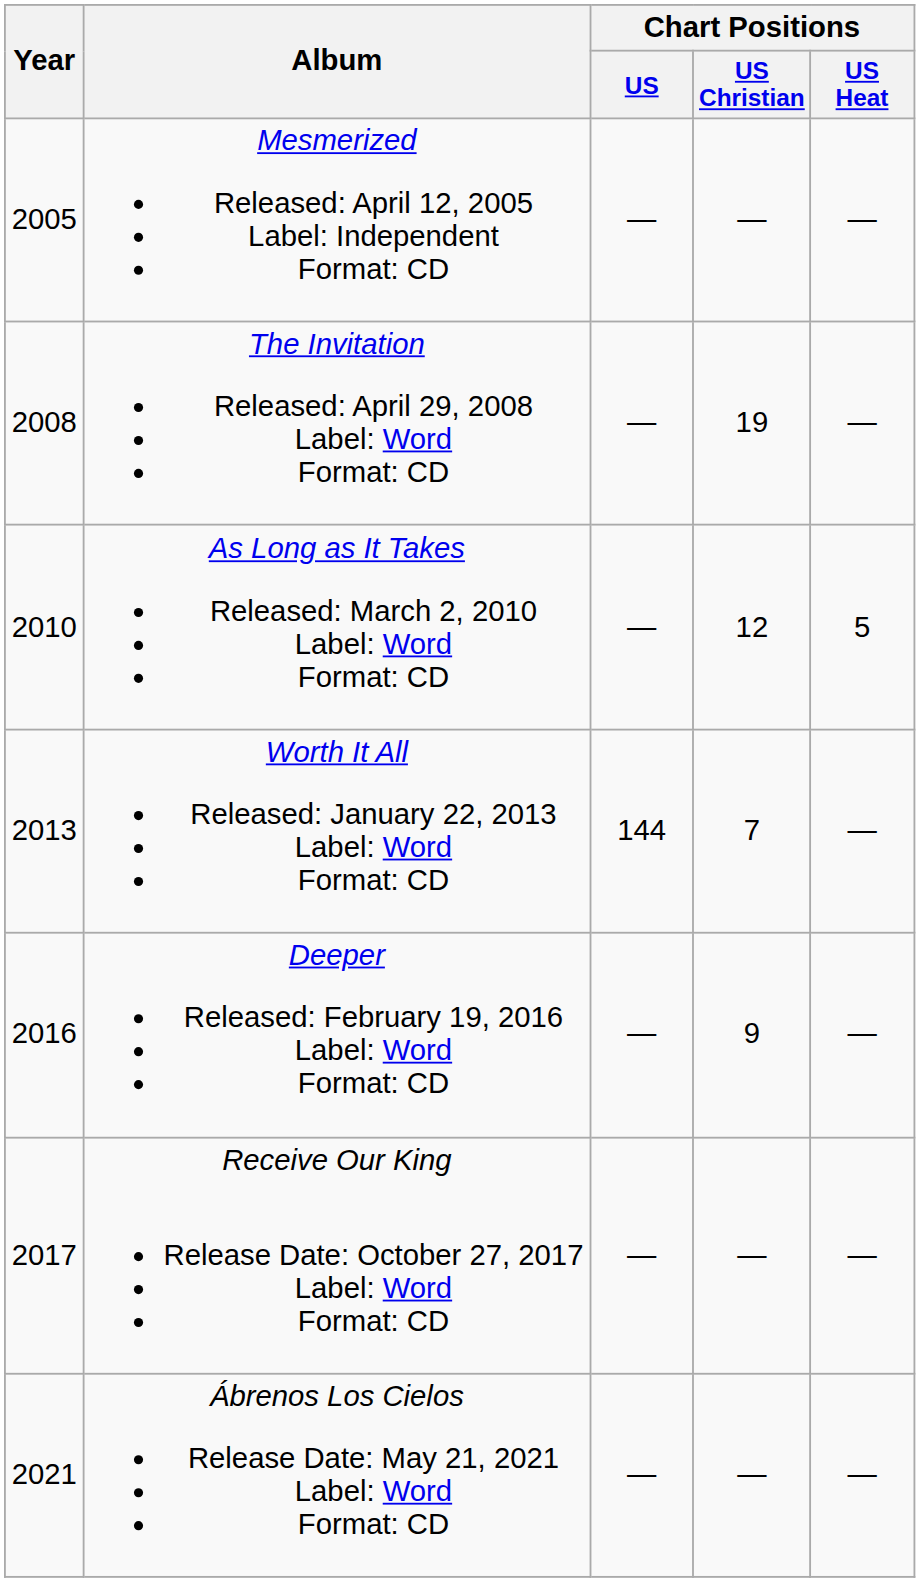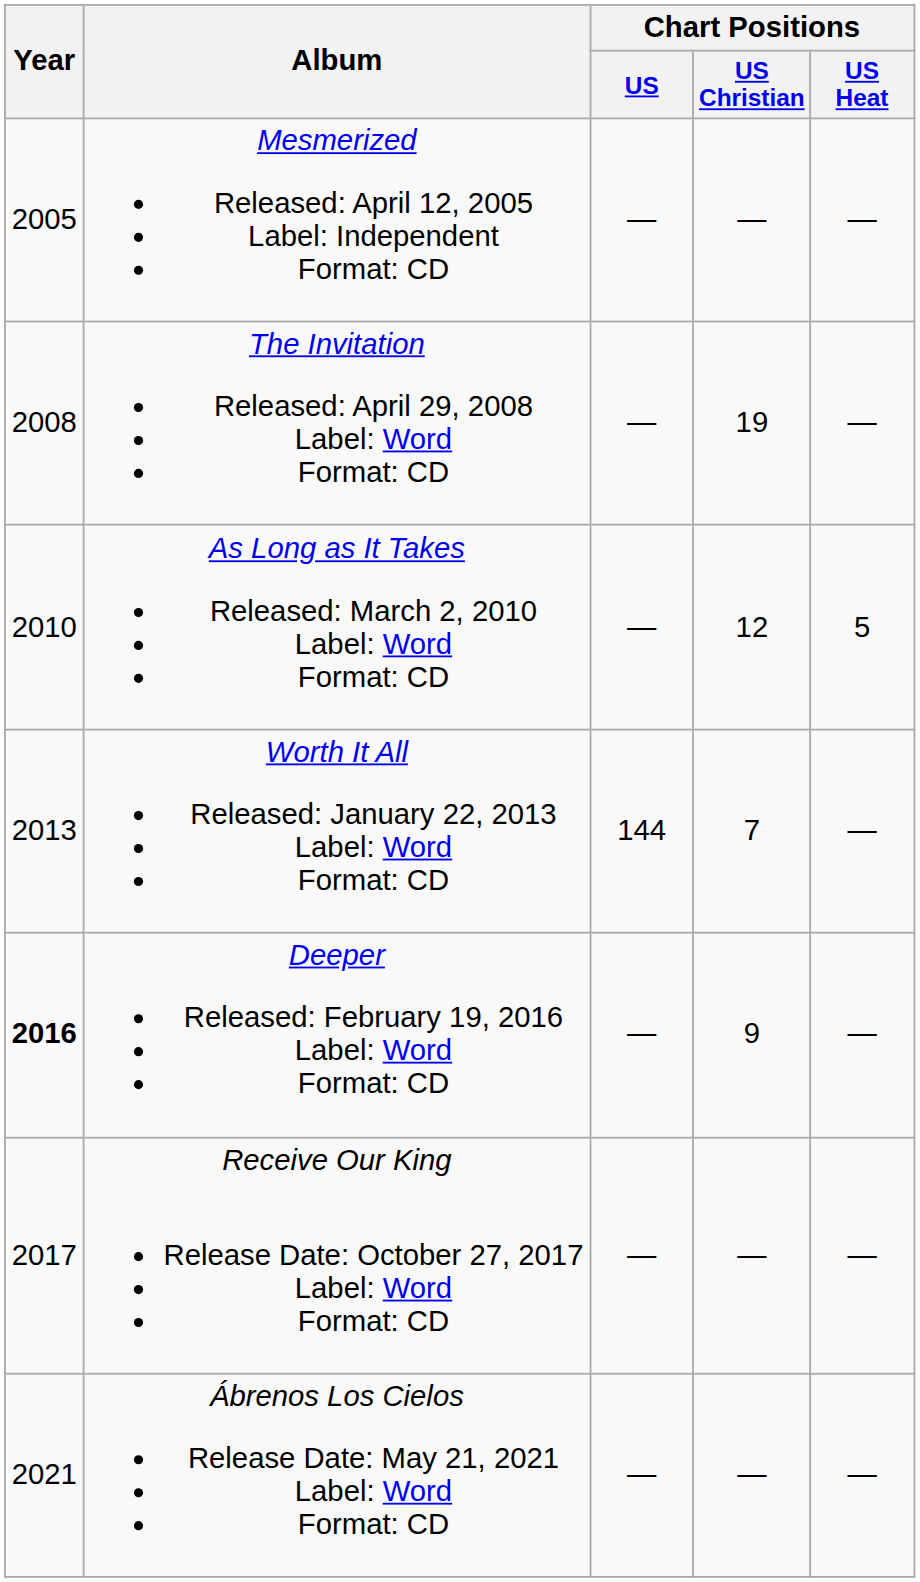(44, 1034) normal -> (44, 1034) bold
